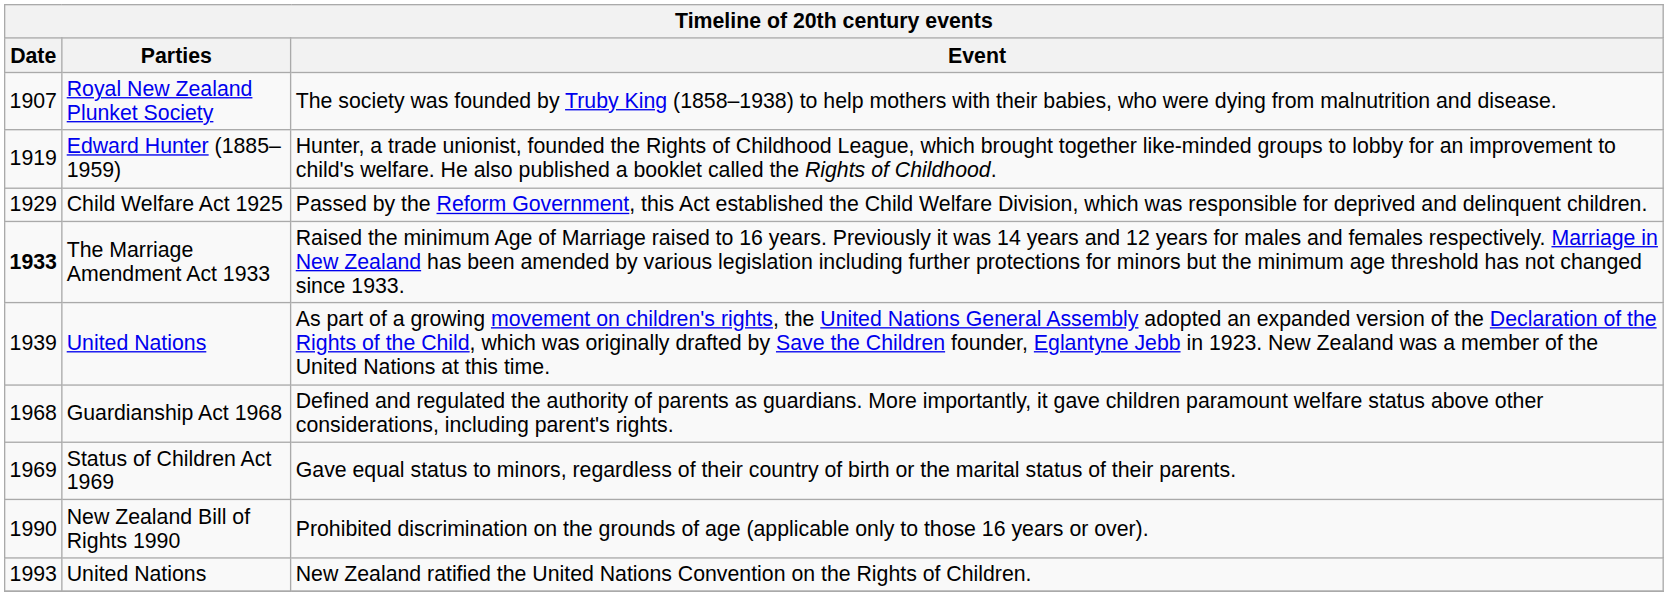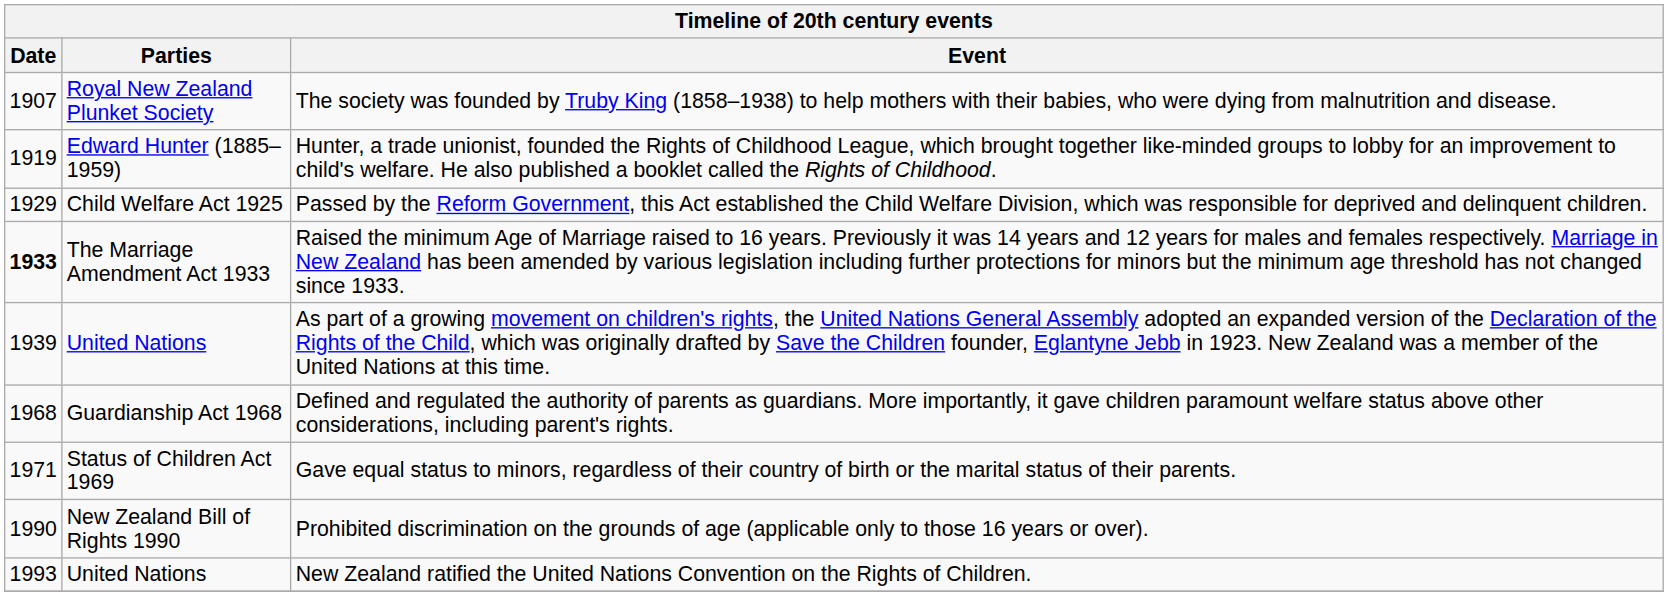(33, 470) 1969 -> (33, 470) 1971
